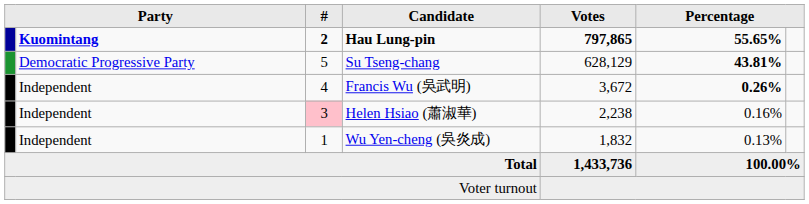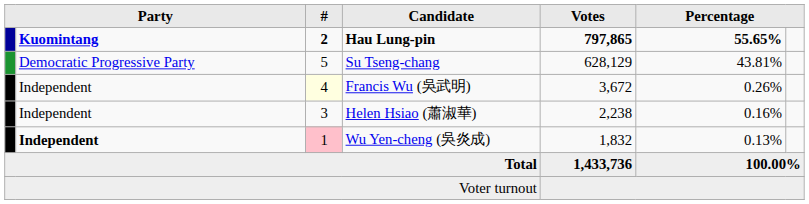(758, 62) bold -> (759, 62) normal
(324, 87) no background -> (324, 87) lightyellow background
(762, 87) bold -> (763, 87) normal
(324, 113) pink background -> (324, 113) no background
(55, 139) normal -> (59, 139) bold
(324, 139) no background -> (324, 139) pink background
